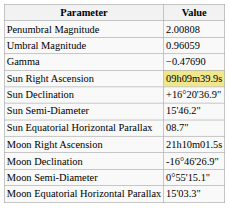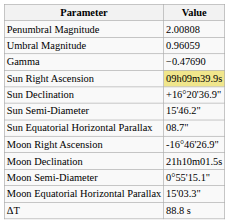(194, 144) 21h10m01.5s -> (192, 144) -16°46'26.9"
(192, 161) -16°46'26.9" -> (194, 161) 21h10m01.5s
+ row: (13, 210)
